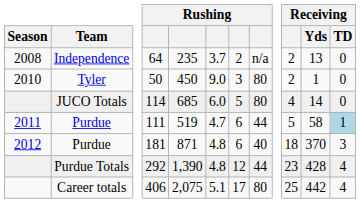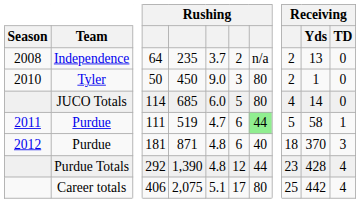(260, 123) no background -> (260, 123) lightgreen background
(343, 123) lightblue background -> (343, 123) no background
